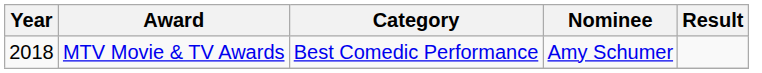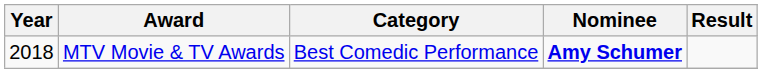(610, 52) normal -> (615, 52) bold
